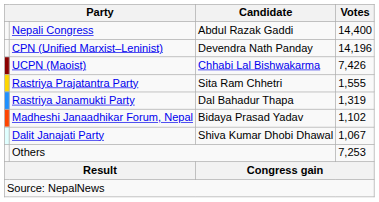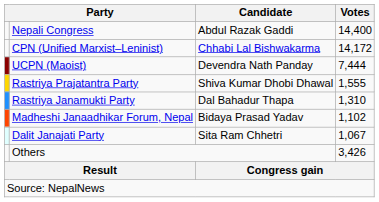(255, 48) Devendra Nath Panday -> (259, 48) Chhabi Lal Bishwakarma
(355, 48) 14,196 -> (355, 48) 14,172
(259, 65) Chhabi Lal Bishwakarma -> (255, 65) Devendra Nath Panday
(352, 65) 7,426 -> (352, 65) 7,444
(240, 83) Sita Ram Chhetri -> (266, 83) Shiva Kumar Dhobi Dhawal
(352, 100) 1,319 -> (352, 100) 1,310
(266, 135) Shiva Kumar Dhobi Dhawal -> (240, 135) Sita Ram Chhetri
(352, 153) 7,253 -> (352, 153) 3,426
